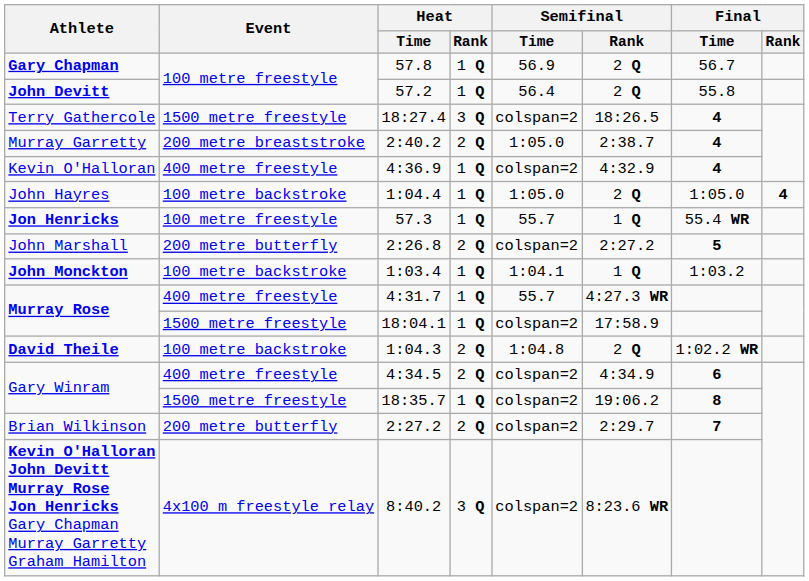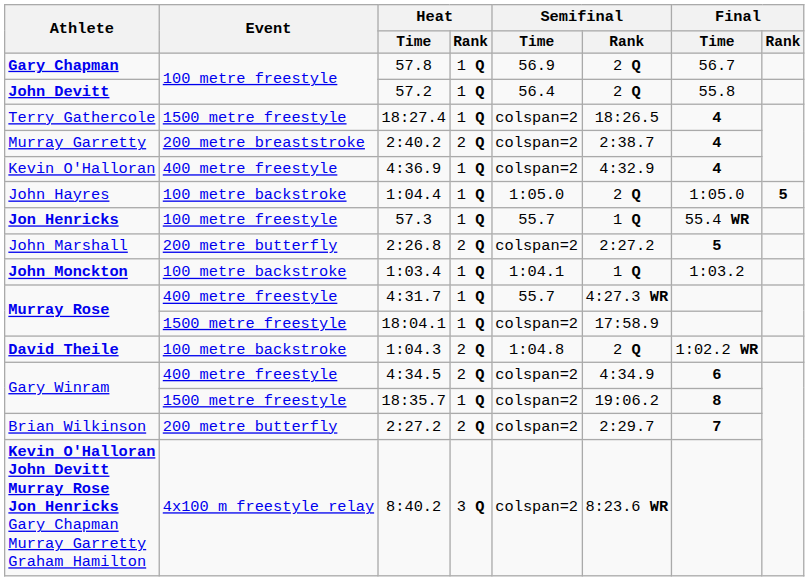(471, 117) 3 Q -> (471, 117) 1 Q
(537, 143) 1:05.0 -> (537, 143) colspan=2
(783, 195) 4 -> (783, 195) 5
